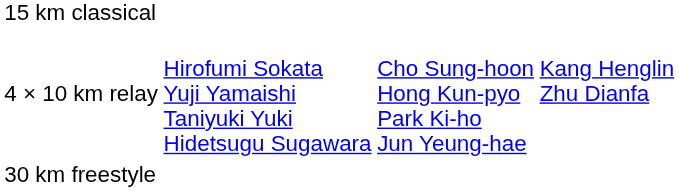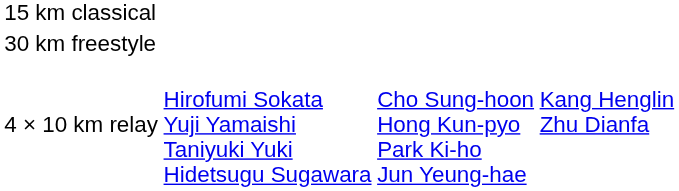rows swapped: (80, 174) <-> (81, 93)
